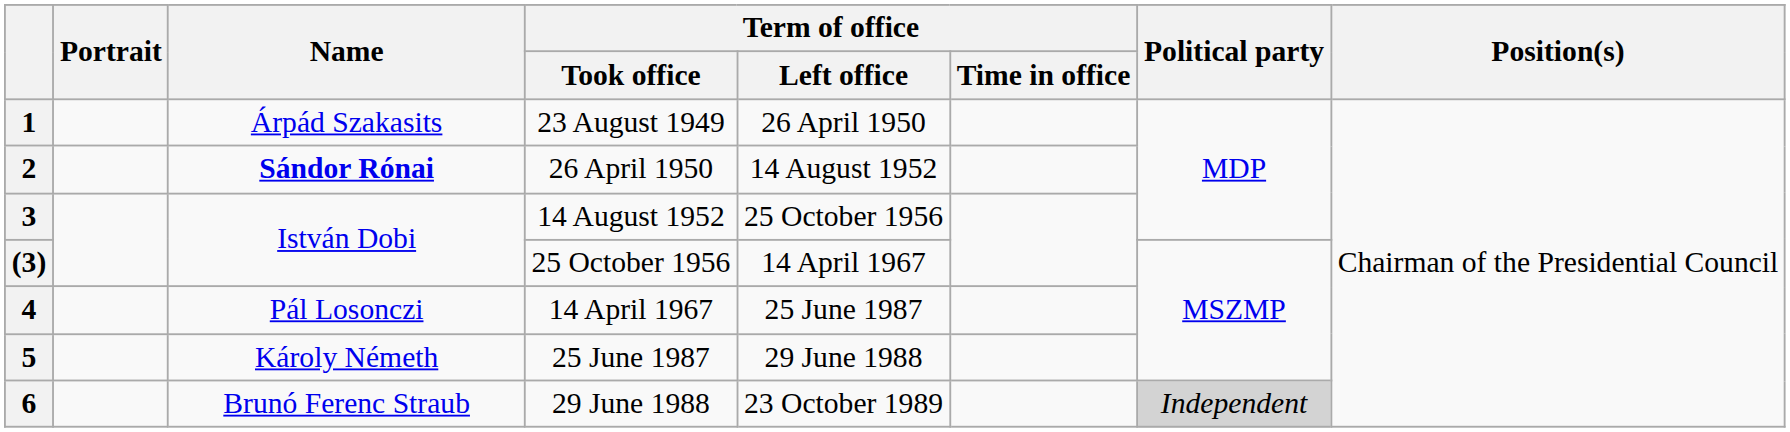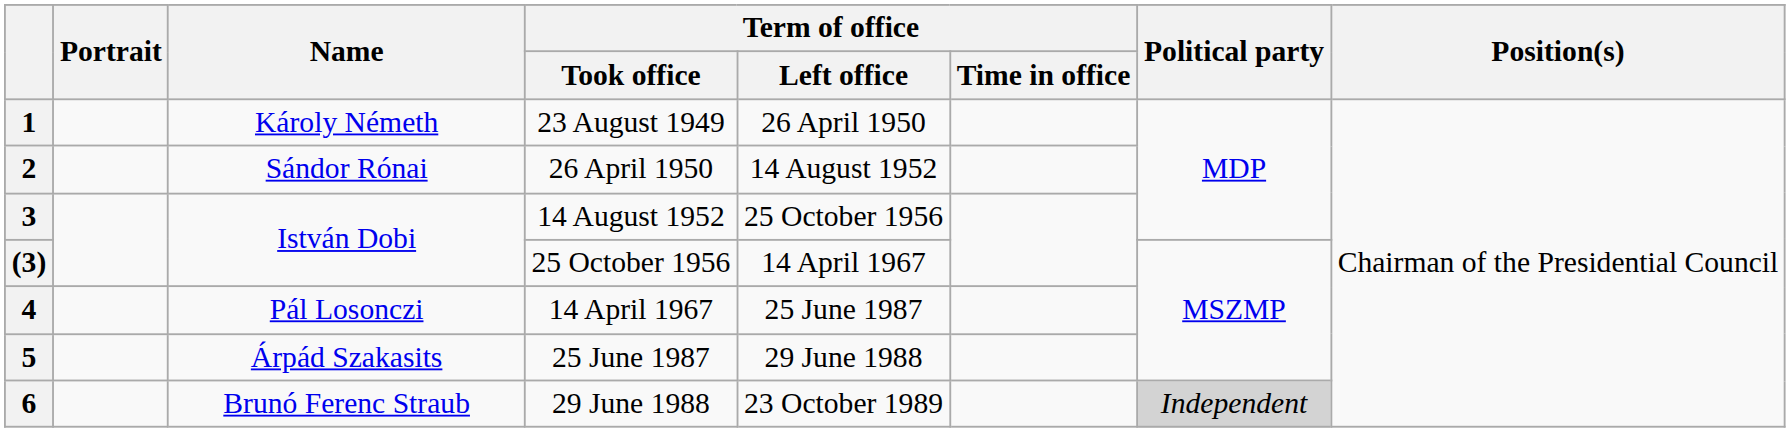(347, 121) Árpád Szakasits -> (347, 121) Károly Németh
(347, 168) bold -> (347, 168) normal
(347, 356) Károly Németh -> (347, 356) Árpád Szakasits
